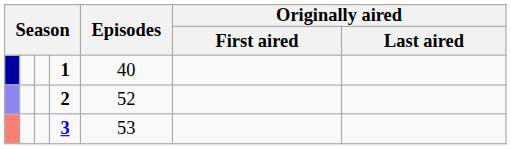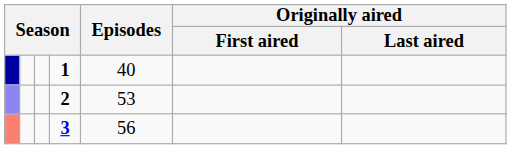(126, 99) 52 -> (126, 99) 53
(126, 128) 53 -> (126, 128) 56
